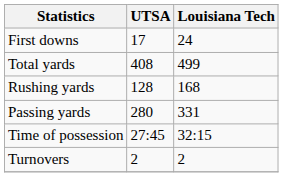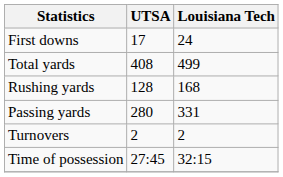rows swapped: (39, 159) <-> (66, 135)
